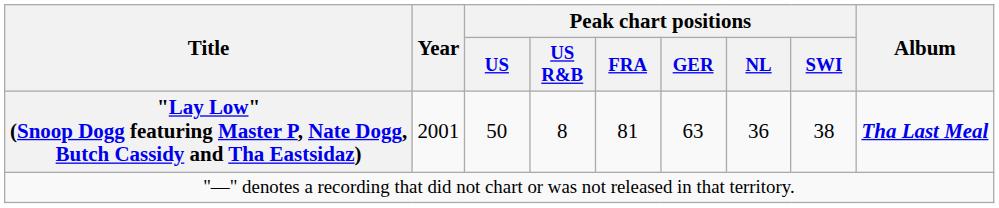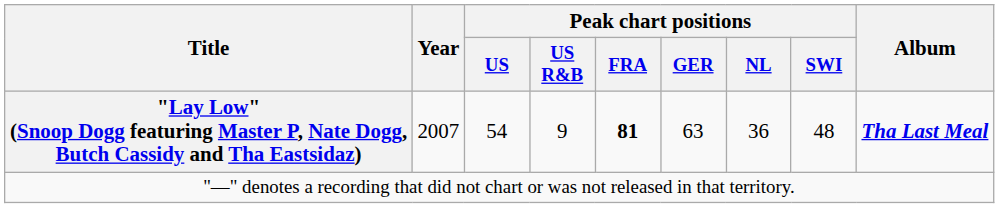(438, 131) 2001 -> (438, 131) 2007
(497, 131) 50 -> (497, 131) 54
(562, 131) 8 -> (562, 131) 9
(628, 131) normal -> (628, 131) bold
(824, 131) 38 -> (824, 131) 48
